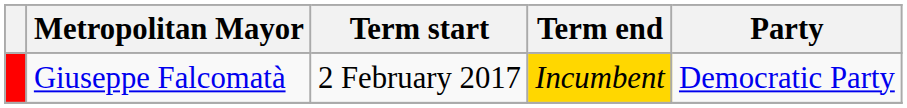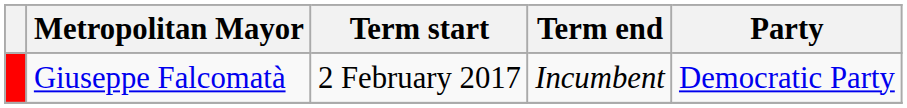(600, 77) gold background -> (600, 77) no background
